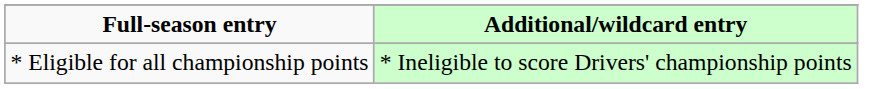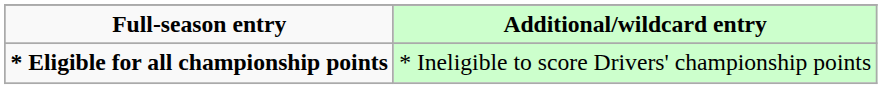(189, 62) normal -> (199, 62) bold
